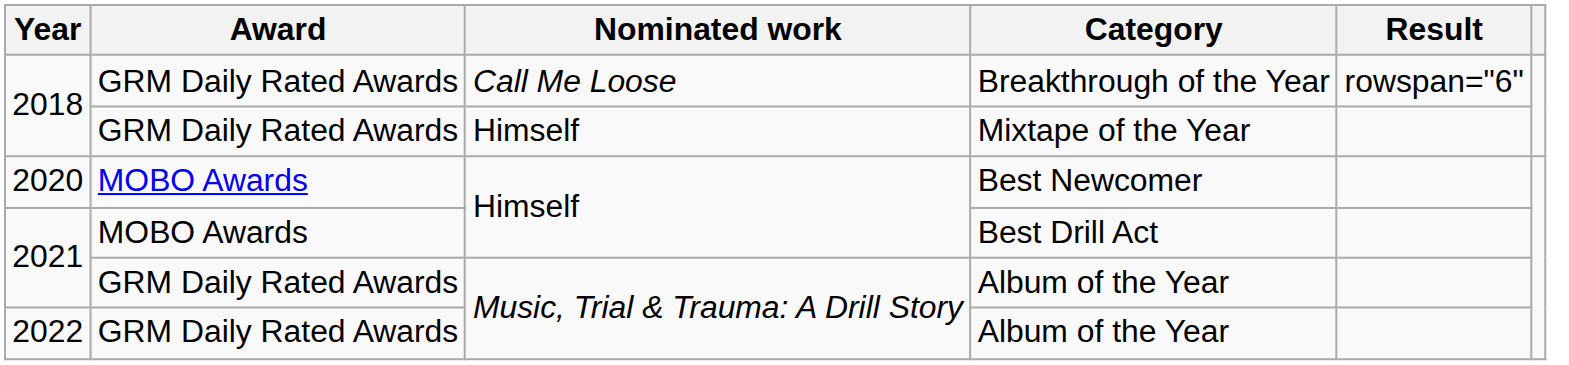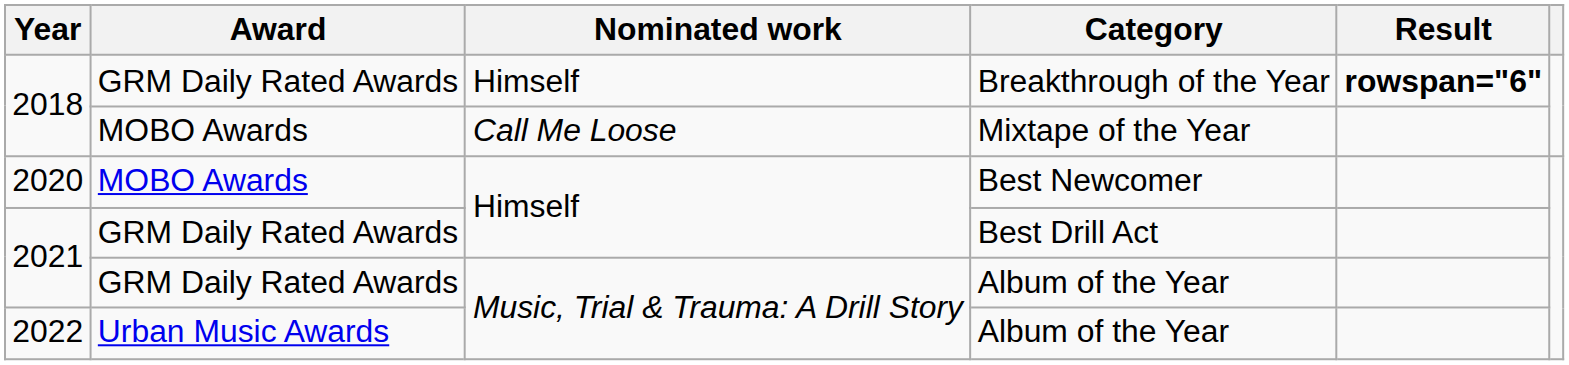(575, 80) Call Me Loose -> (526, 80) Himself
(1434, 80) normal -> (1443, 80) bold
(278, 130) GRM Daily Rated Awards -> (203, 130) MOBO Awards
(526, 130) Himself -> (575, 130) Call Me Loose
(203, 231) MOBO Awards -> (278, 231) GRM Daily Rated Awards
(278, 332) GRM Daily Rated Awards -> (244, 332) Urban Music Awards
